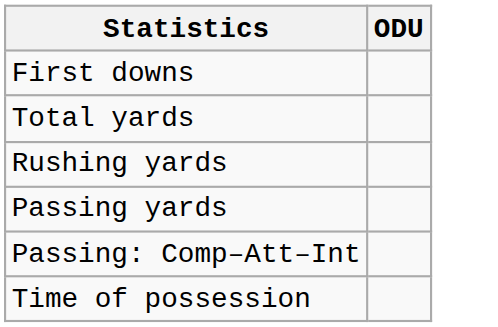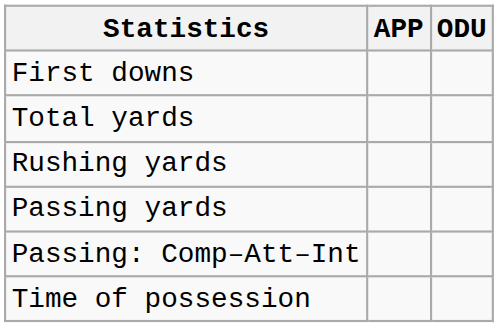+ column: (399, 28)
